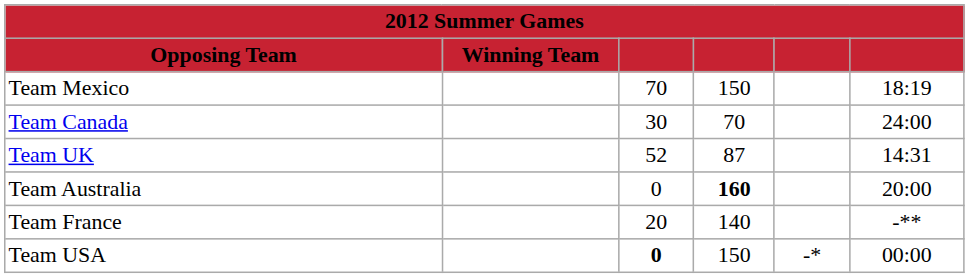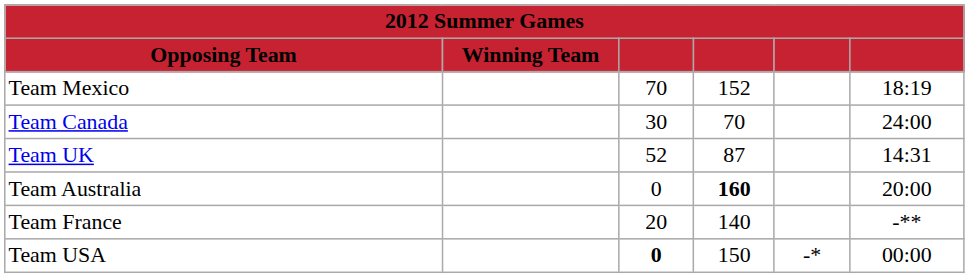(734, 88) 150 -> (734, 88) 152
